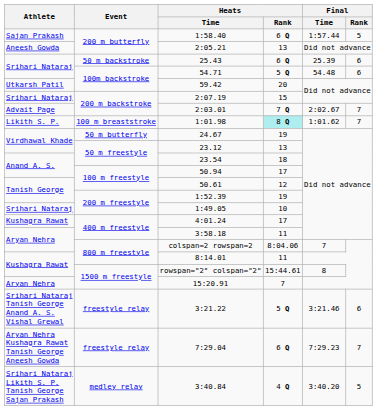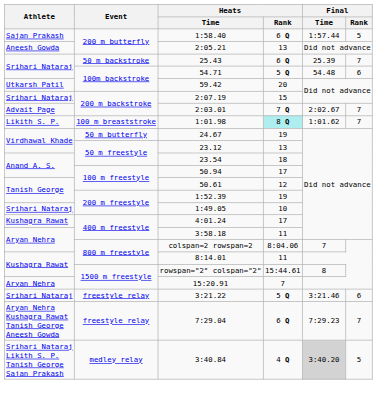(359, 60) 6 -> (359, 60) 7
(39, 308) Srihari Nataraj Tanish George Anand A. S. Vishal Grewal -> (39, 295) Srihari Nataraj
(324, 386) no background -> (324, 359) lightgrey background
